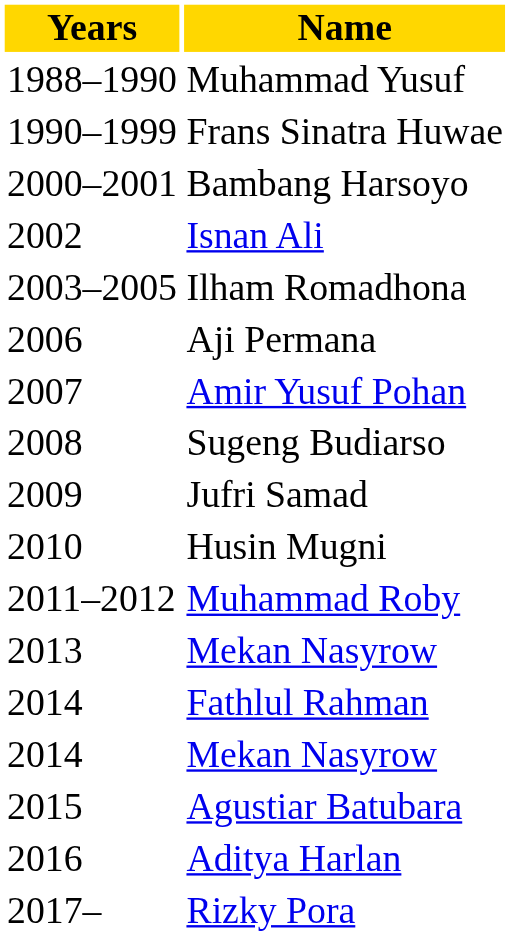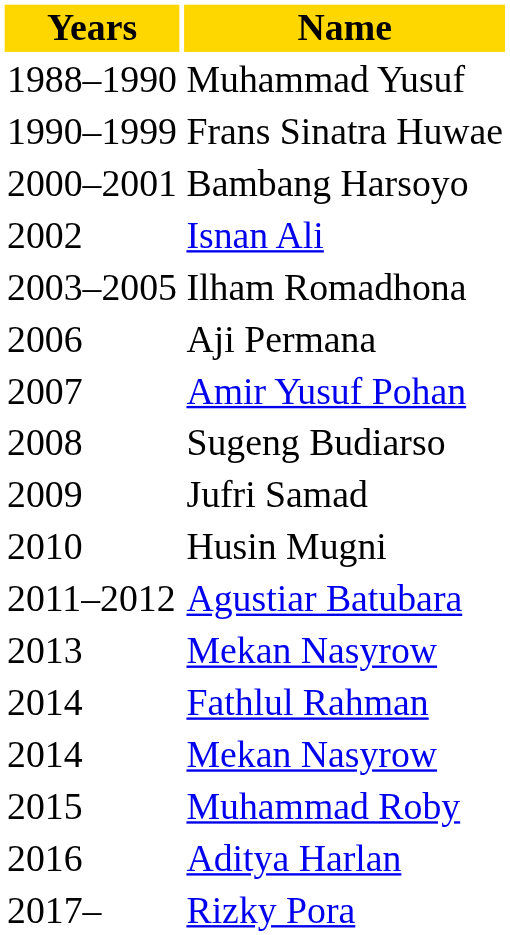(323, 598) Muhammad Roby -> (324, 598) Agustiar Batubara
(324, 806) Agustiar Batubara -> (323, 806) Muhammad Roby
